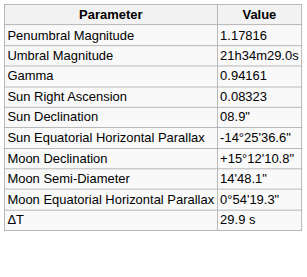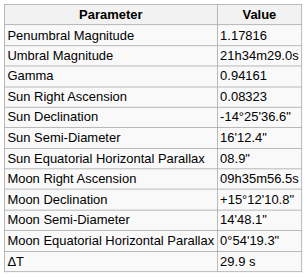(235, 117) 08.9" -> (255, 117) -14°25'36.6"
+ row: (64, 138)
(255, 138) -14°25'36.6" -> (235, 158) 08.9"
+ row: (72, 179)
